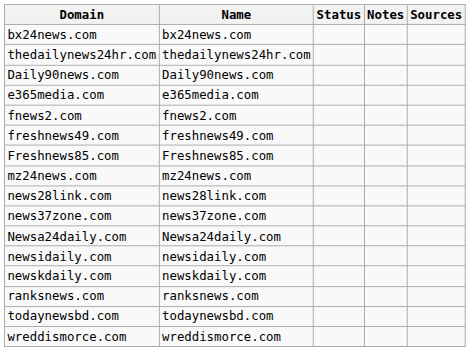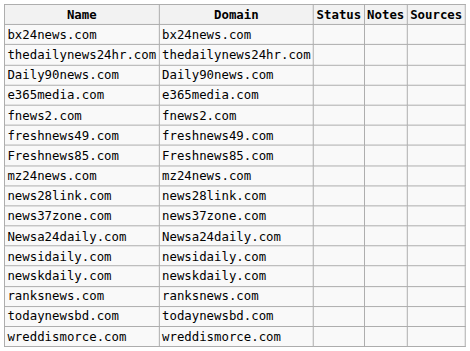columns swapped: (236, 15) <-> (82, 15)
